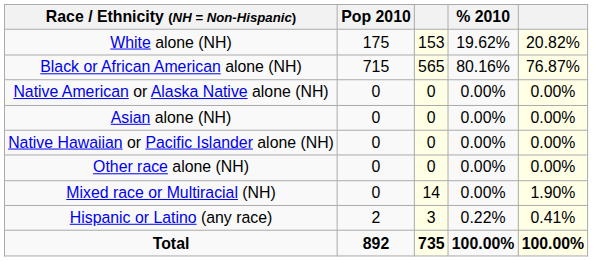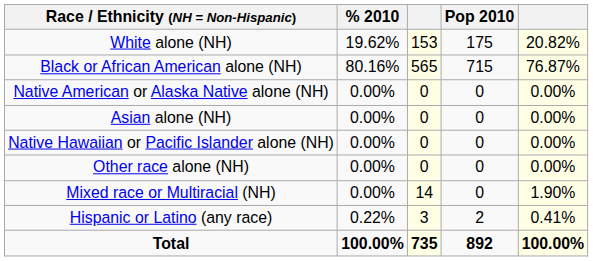columns swapped: (376, 17) <-> (483, 17)
